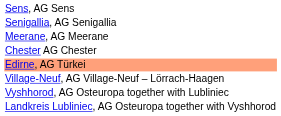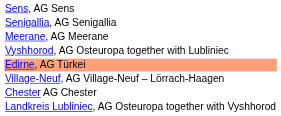(51, 51) Chester AG Chester -> (117, 51) Vyshhorod, AG Osteuropa together with Lubliniec
(117, 93) Vyshhorod, AG Osteuropa together with Lubliniec -> (51, 93) Chester AG Chester
